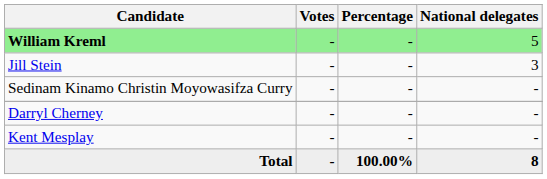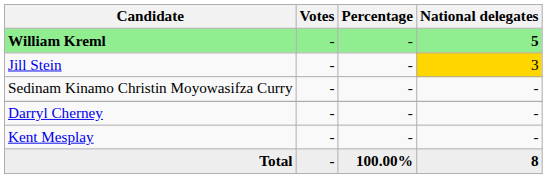(535, 40) normal -> (535, 40) bold
(535, 64) no background -> (535, 64) gold background
